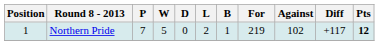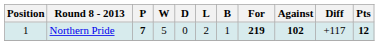(143, 31) normal -> (143, 31) bold
(256, 31) normal -> (256, 31) bold
(295, 31) normal -> (295, 31) bold
